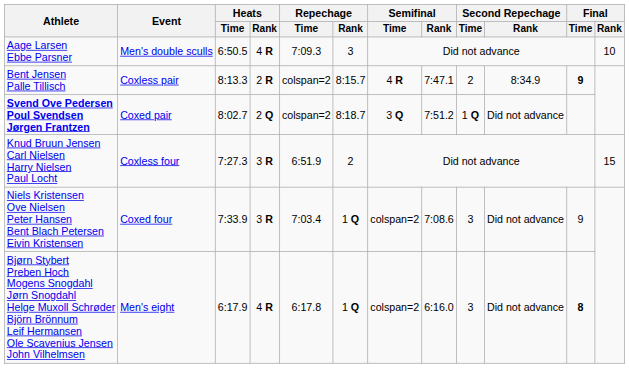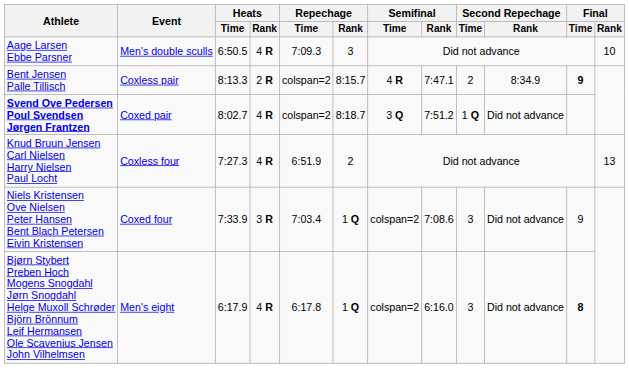(265, 115) 2 Q -> (265, 115) 4 R
(265, 162) 3 R -> (265, 162) 4 R
(609, 162) 15 -> (609, 162) 13
